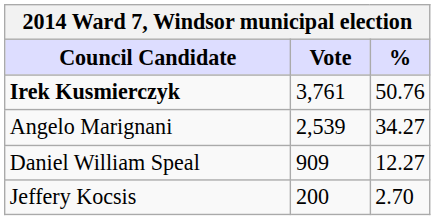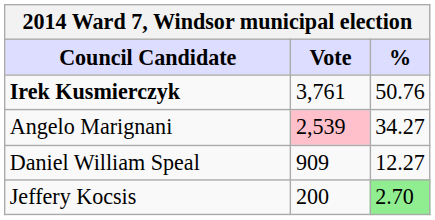(321, 127) no background -> (321, 127) pink background
(394, 197) no background -> (394, 197) lightgreen background
